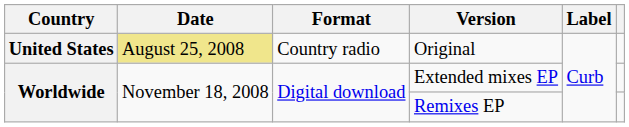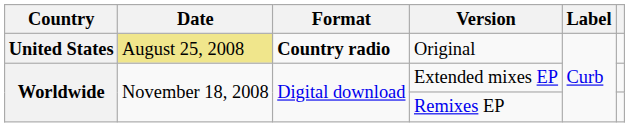(329, 48) normal -> (334, 48) bold
